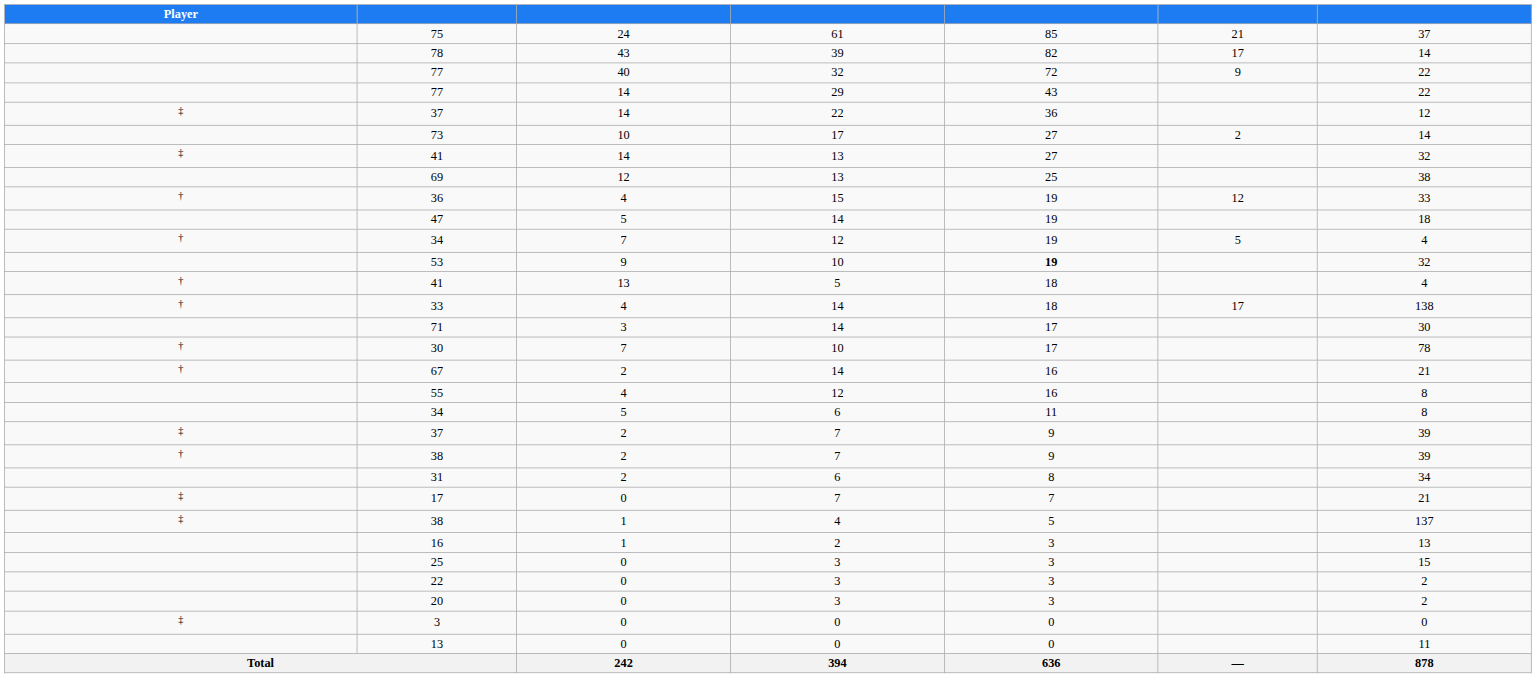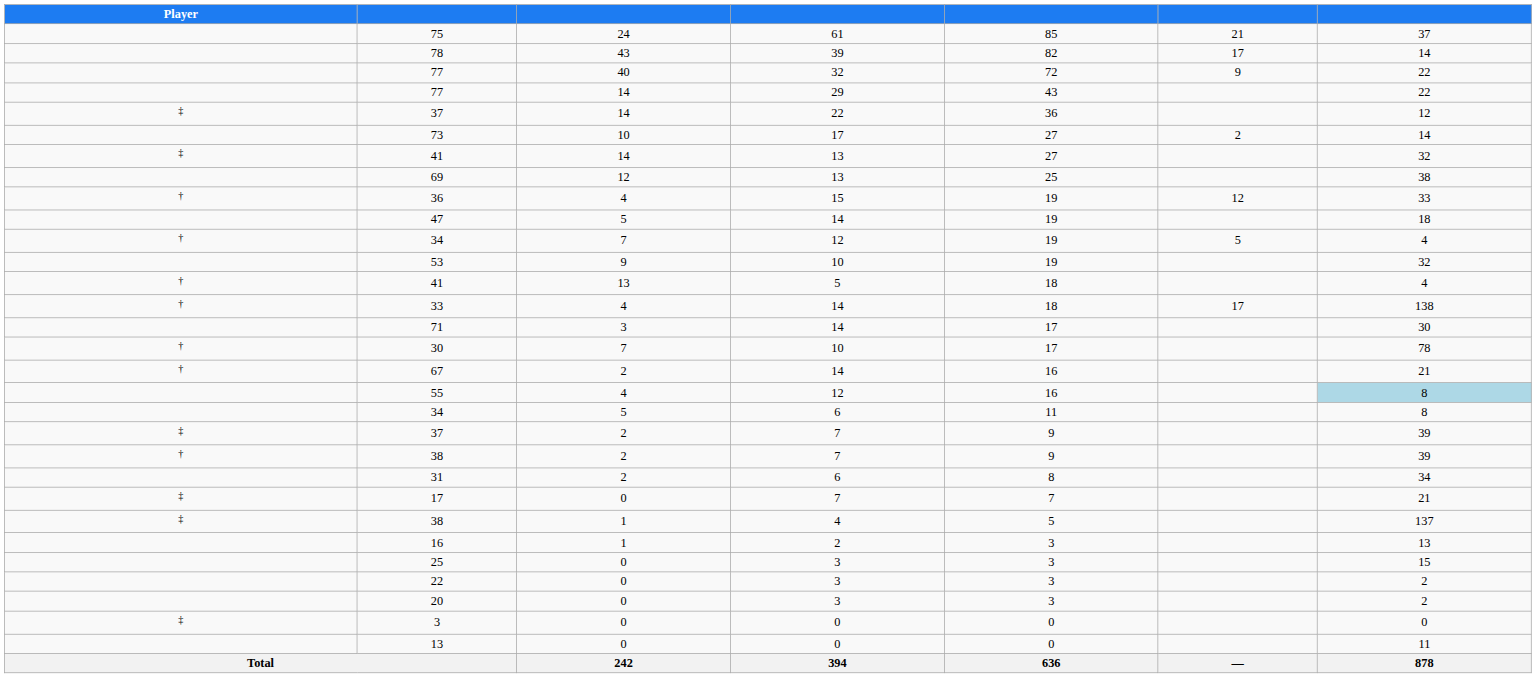(1051, 262) bold -> (1051, 262) normal
(1424, 392) no background -> (1424, 392) lightblue background
